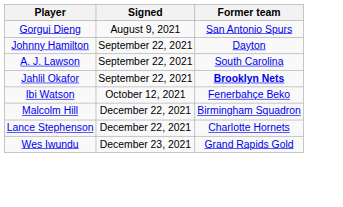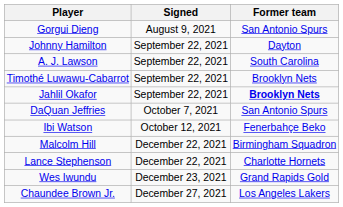+ row: (68, 78)
+ row: (68, 111)
+ row: (68, 194)
